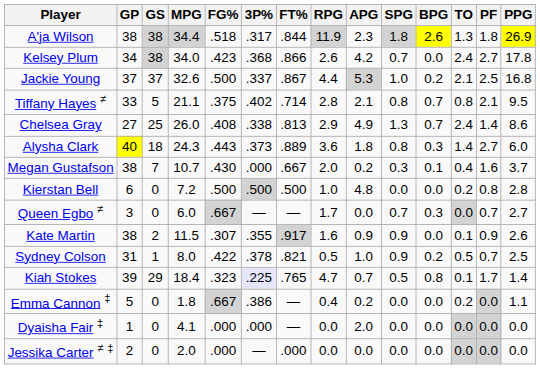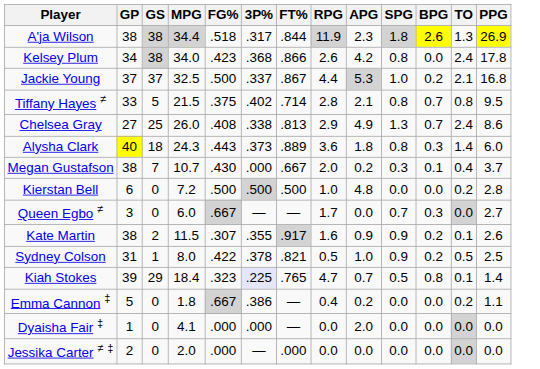- column: (489, 15)
(399, 57) 0.7 -> (399, 57) 0.8
(186, 79) 32.6 -> (186, 79) 32.5
(186, 102) 21.1 -> (186, 102) 21.5
(434, 235) 0.0 -> (434, 235) 0.2
